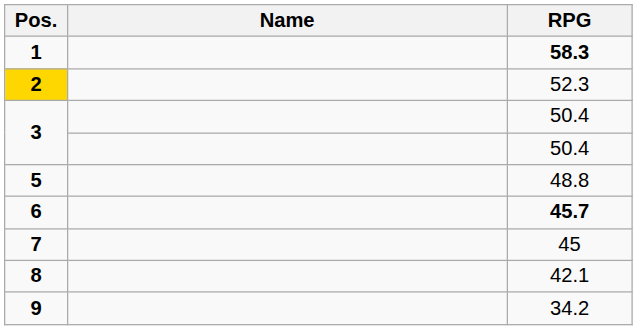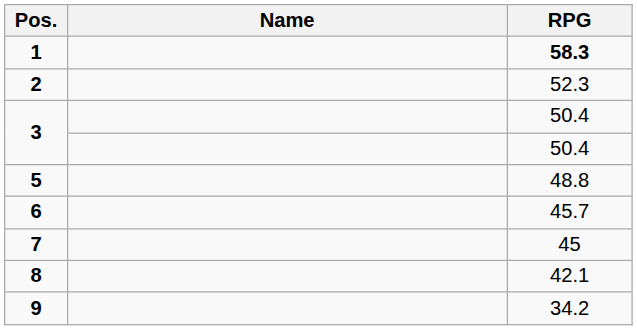(36, 84) gold background -> (36, 84) no background
(570, 212) bold -> (570, 212) normal
